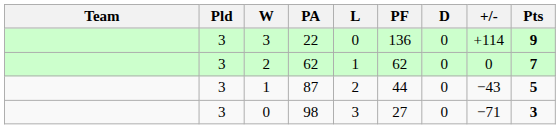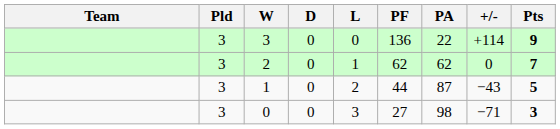columns swapped: (444, 16) <-> (311, 16)
